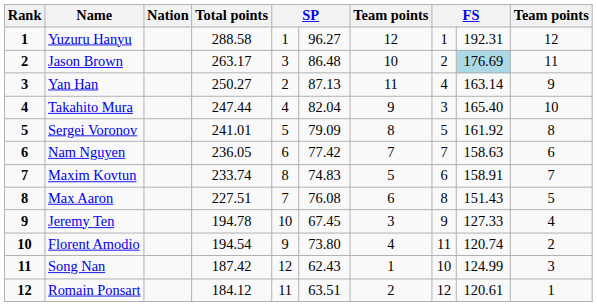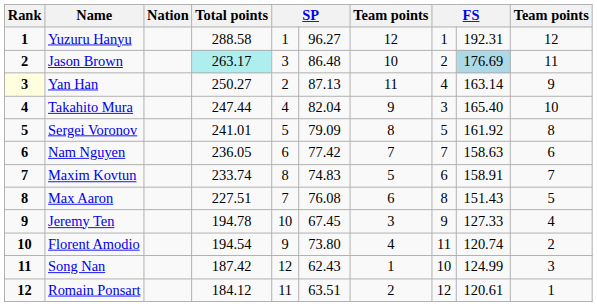(232, 61) no background -> (232, 61) paleturquoise background
(25, 84) no background -> (25, 84) lightyellow background
